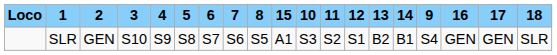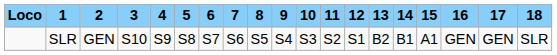columns swapped: (429, 15) <-> (284, 15)
